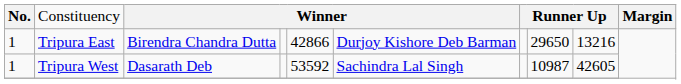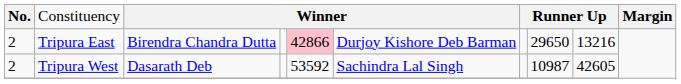(12, 41) 1 -> (12, 41) 2
(310, 41) no background -> (310, 41) pink background
(12, 66) 1 -> (12, 66) 2
